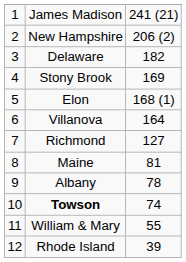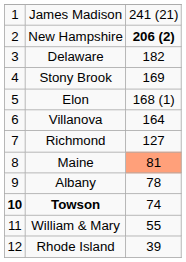(154, 36) normal -> (154, 36) bold
(154, 162) no background -> (154, 162) lightsalmon background
(15, 204) normal -> (15, 204) bold
